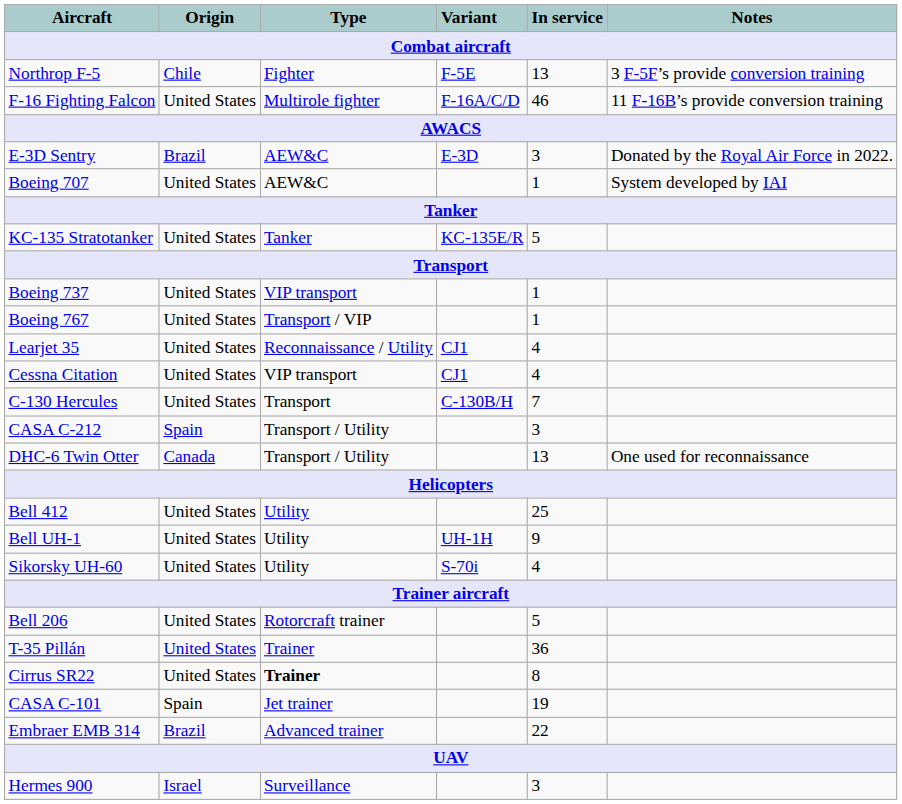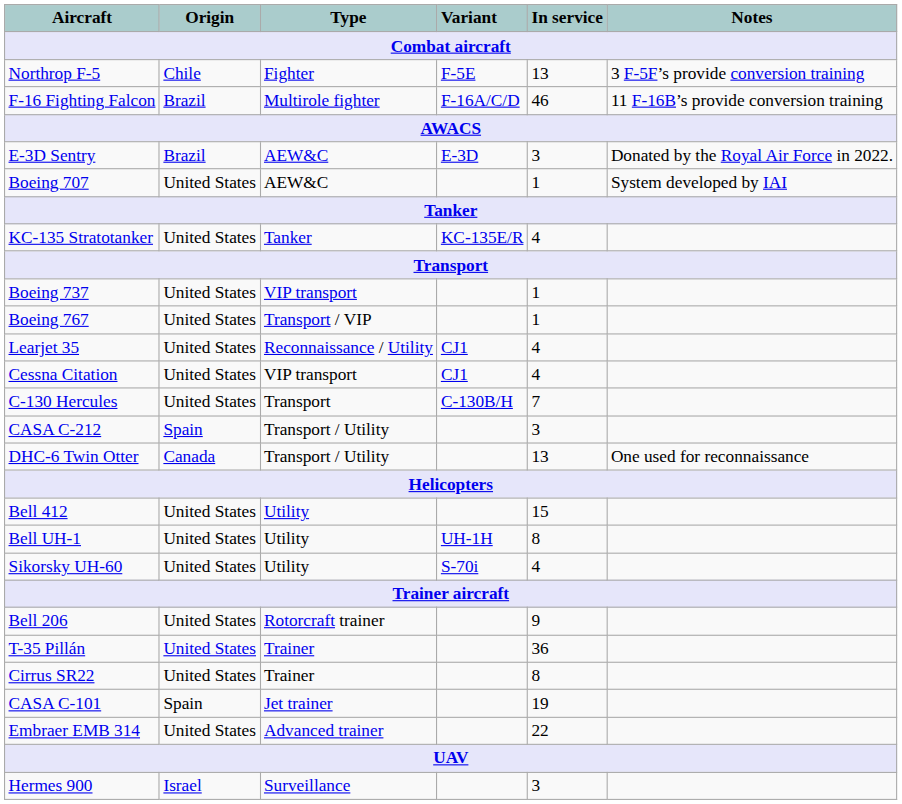(210, 100) United States -> (184, 100) Brazil
(536, 237) 5 -> (536, 237) 4
(540, 511) 25 -> (540, 511) 15
(536, 538) 9 -> (536, 538) 8
(536, 621) 5 -> (536, 621) 9
(292, 675) bold -> (289, 675) normal
(184, 730) Brazil -> (210, 730) United States
